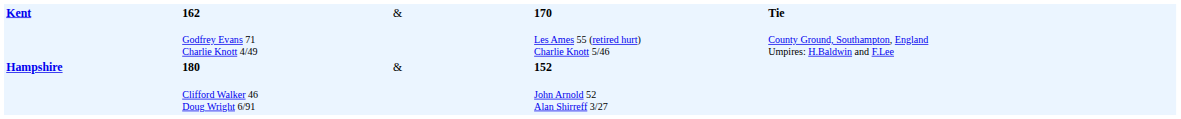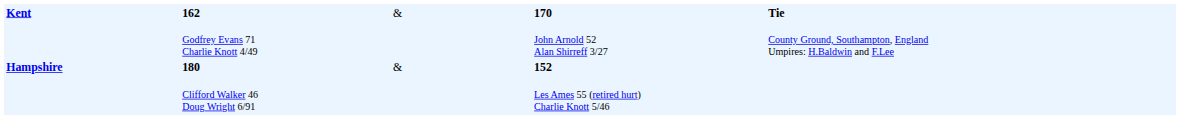(587, 46) Les Ames 55 (retired hurt) Charlie Knott 5/46 -> (571, 46) John Arnold 52 Alan Shirreff 3/27
(571, 101) John Arnold 52 Alan Shirreff 3/27 -> (587, 101) Les Ames 55 (retired hurt) Charlie Knott 5/46
